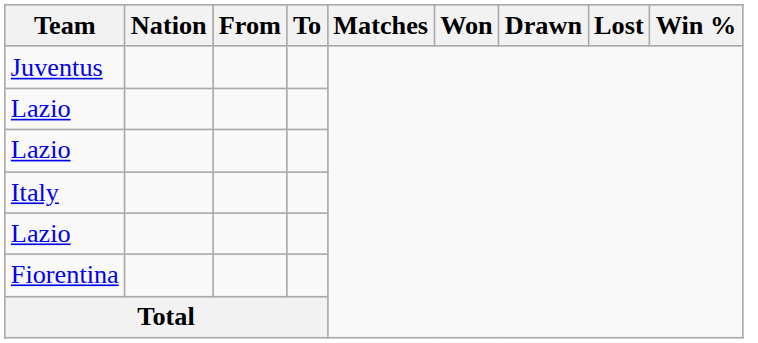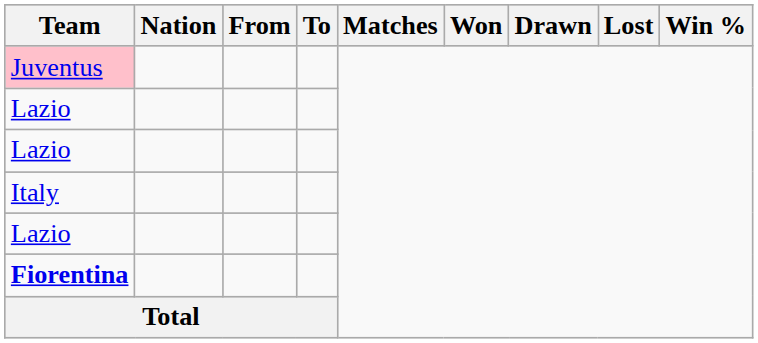(57, 66) no background -> (57, 66) pink background
(65, 274) normal -> (70, 274) bold
